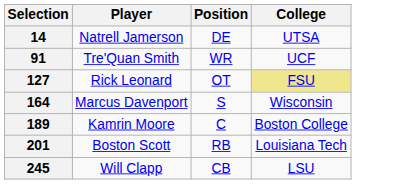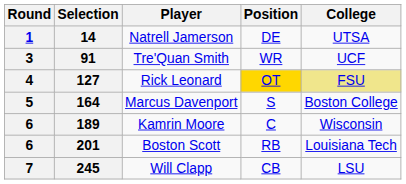+ column: (29, 15)
(221, 80) no background -> (271, 80) gold background
(301, 102) Wisconsin -> (351, 102) Boston College
(301, 124) Boston College -> (351, 124) Wisconsin
